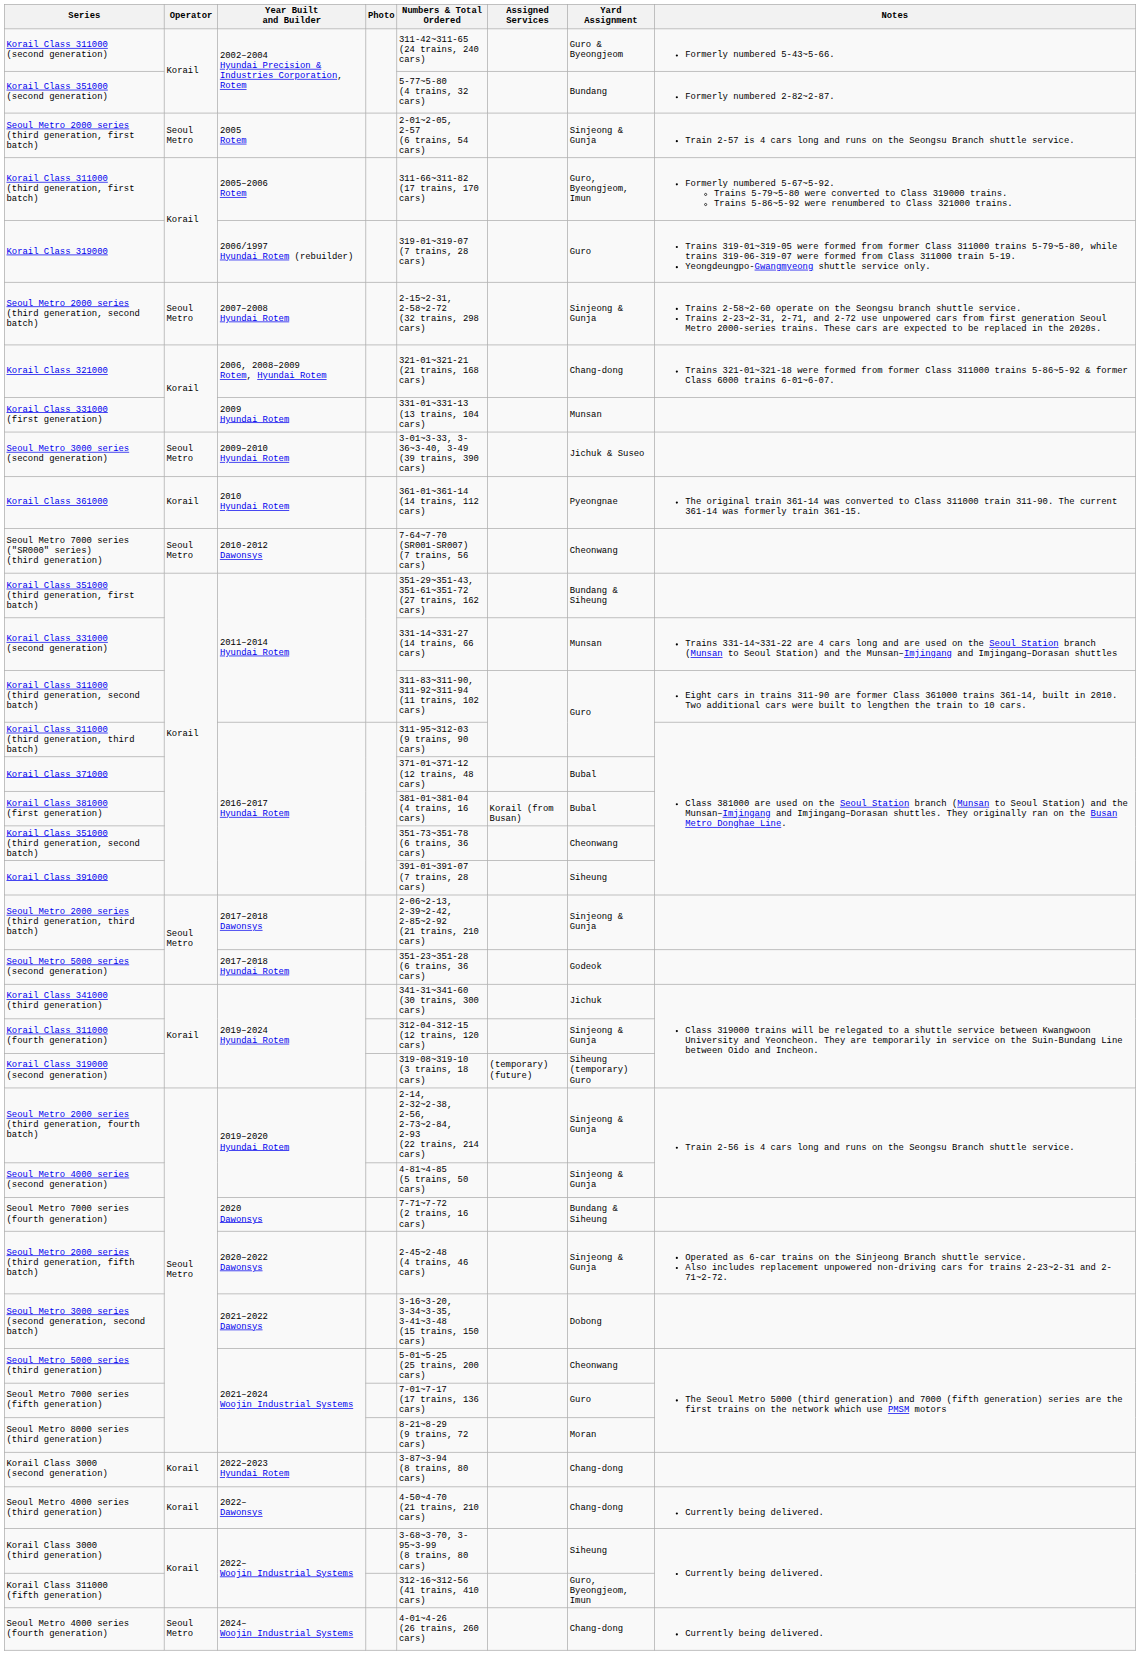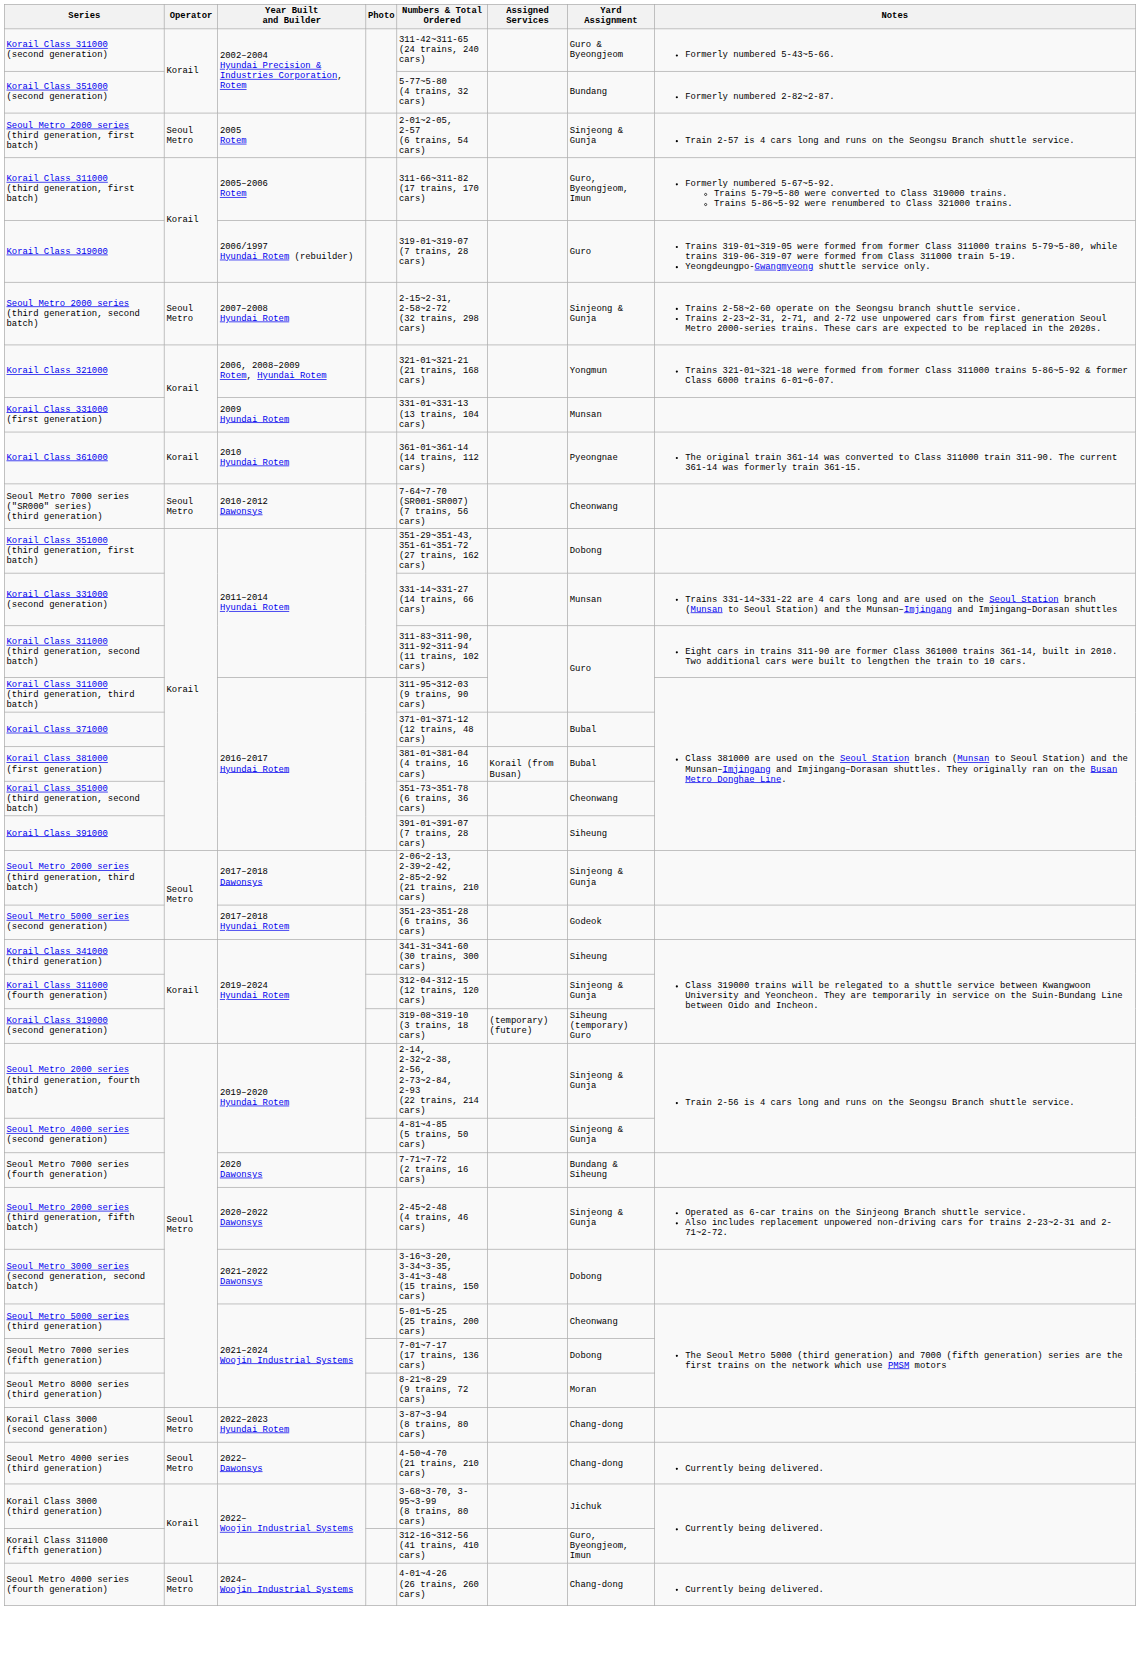(596, 371) Chang-dong -> (588, 371) Yongmun
- row: (68, 454)
(594, 596) Bundang & Siheung -> (586, 551) Dobong
(586, 1002) Jichuk -> (588, 957) Siheung
(580, 1401) Guro -> (586, 1356) Dobong
(182, 1470) Korail -> (180, 1425) Seoul Metro
(182, 1508) Korail -> (180, 1464) Seoul Metro
(588, 1552) Siheung -> (586, 1507) Jichuk
